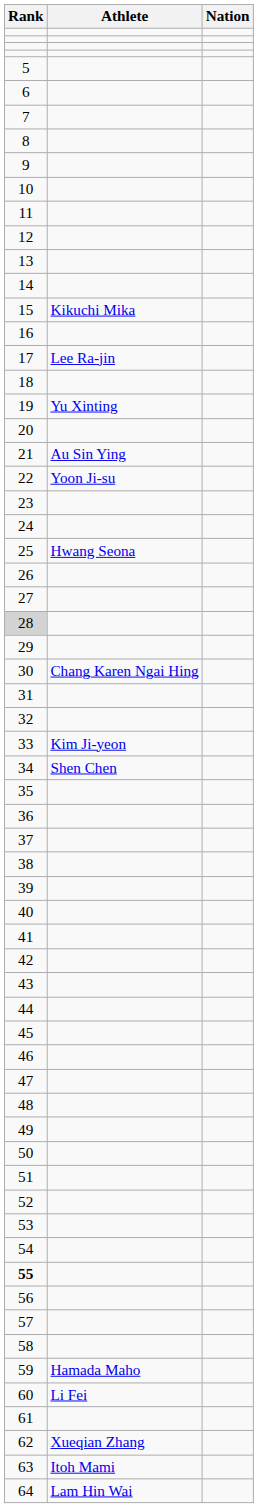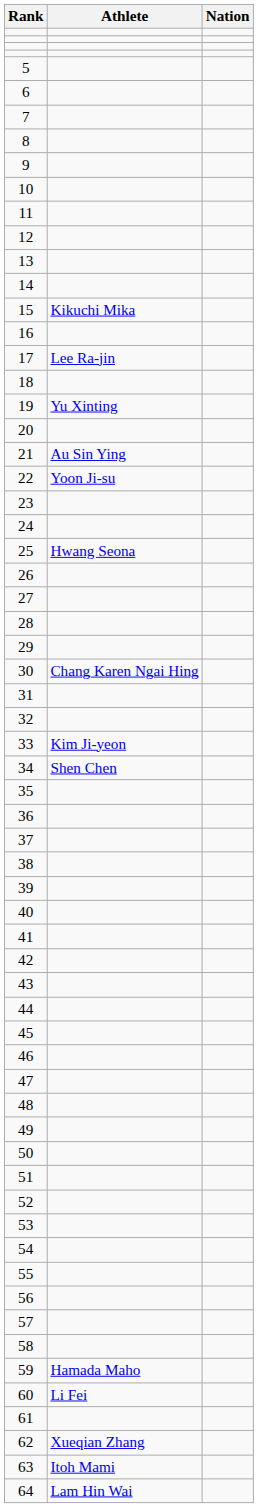(26, 623) lightgrey background -> (26, 623) no background
(26, 1273) bold -> (26, 1273) normal
